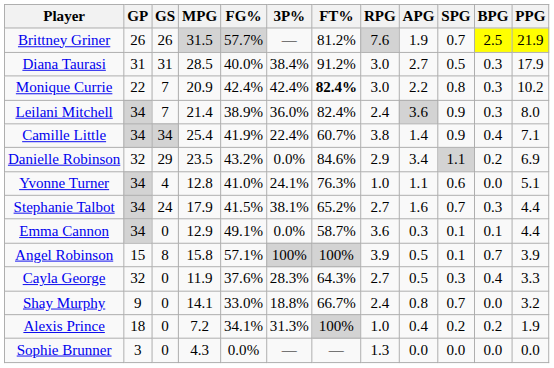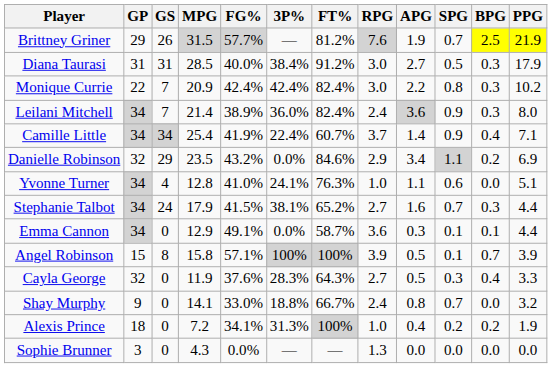(138, 40) 26 -> (138, 40) 29
(336, 87) bold -> (335, 87) normal
(380, 135) 3.8 -> (377, 135) 3.7
